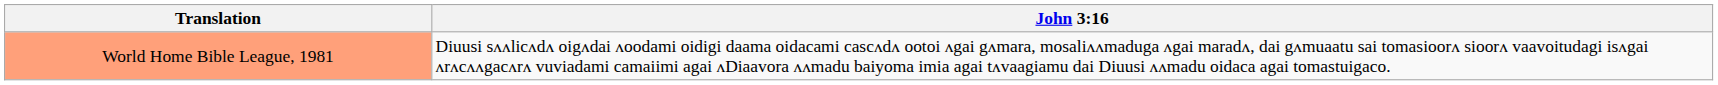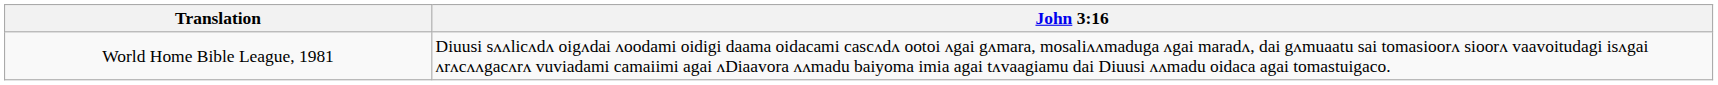(218, 55) lightsalmon background -> (218, 55) no background
